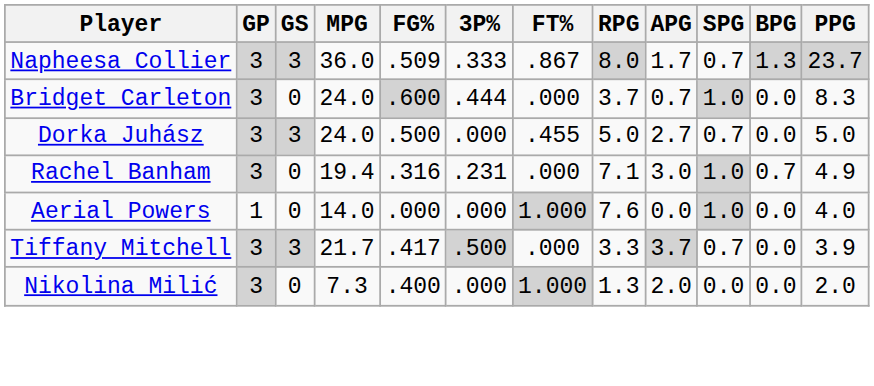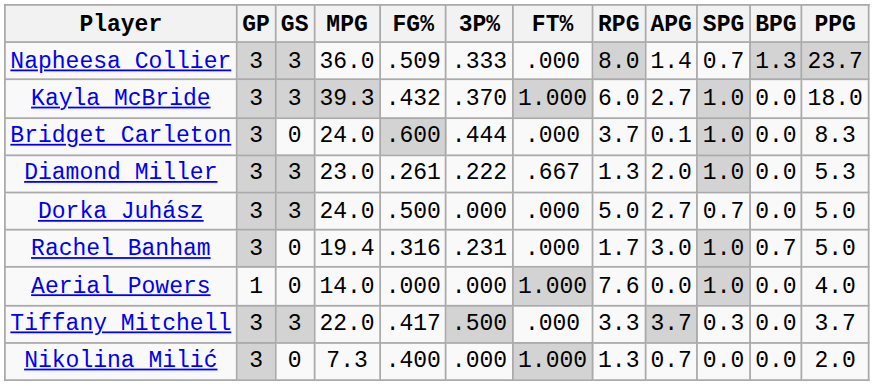(553, 61) .867 -> (553, 61) .000
(671, 61) 1.7 -> (671, 61) 1.4
+ row: (121, 99)
(671, 99) 0.7 -> (671, 136) 0.1
+ row: (121, 174)
(553, 136) .455 -> (553, 211) .000
(619, 174) 7.1 -> (619, 249) 1.7
(835, 174) 4.9 -> (835, 249) 5.0
(347, 249) 21.7 -> (347, 324) 22.0
(724, 249) 0.7 -> (724, 324) 0.3
(835, 249) 3.9 -> (835, 324) 3.7
(671, 286) 2.0 -> (671, 361) 0.7
